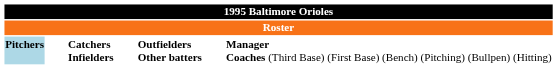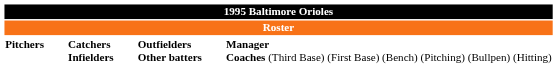(25, 44) lightblue background -> (25, 44) no background
